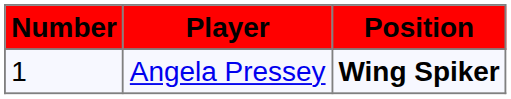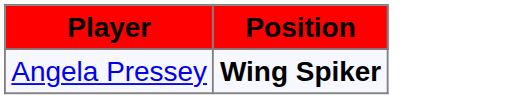- column: (64, 27)
